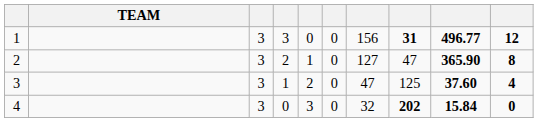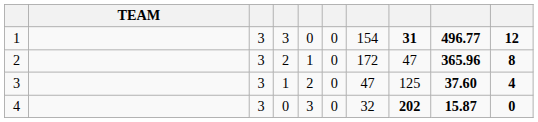(368, 38) 156 -> (368, 38) 154
(368, 60) 127 -> (368, 60) 172
(461, 60) 365.90 -> (461, 60) 365.96
(461, 106) 15.84 -> (461, 106) 15.87
